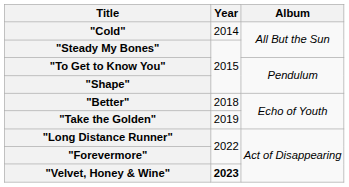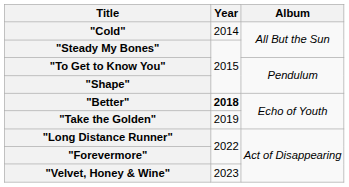(226, 102) normal -> (226, 102) bold
(226, 173) bold -> (226, 173) normal
